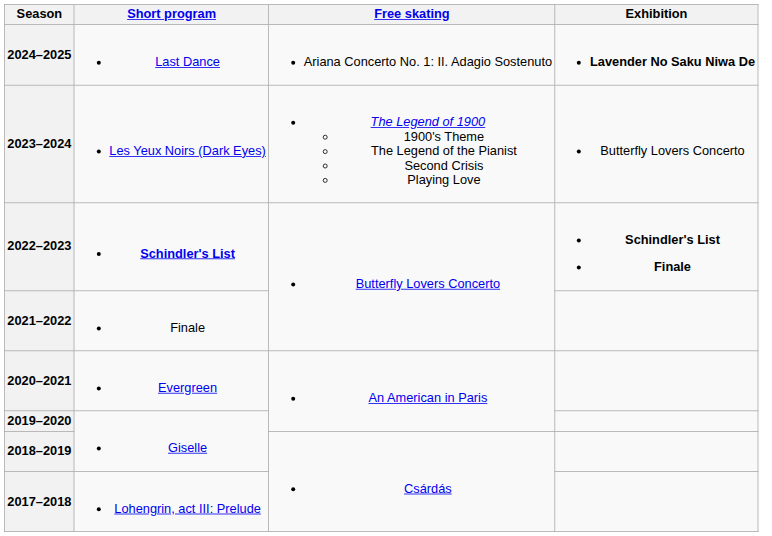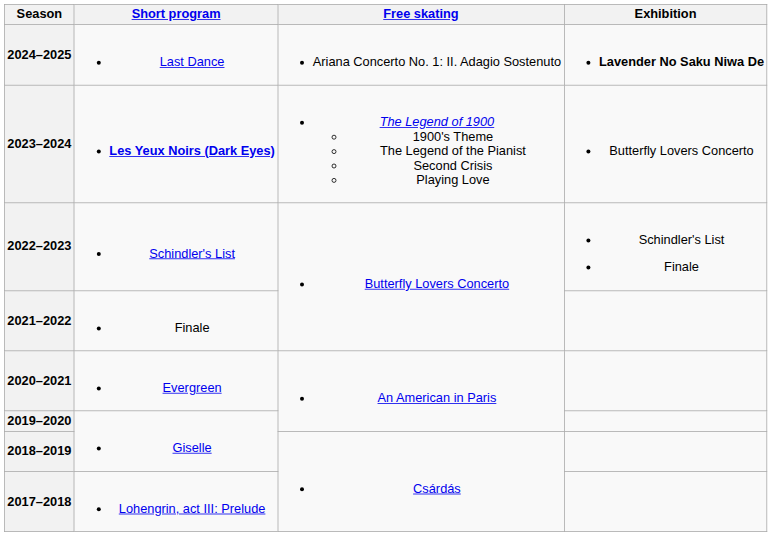(172, 151) normal -> (176, 151) bold
(172, 254) bold -> (176, 254) normal
(656, 254) bold -> (666, 254) normal
